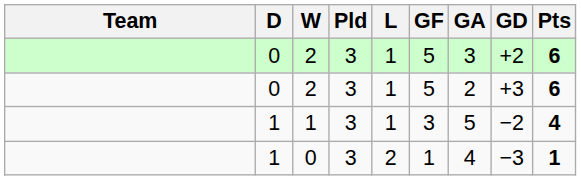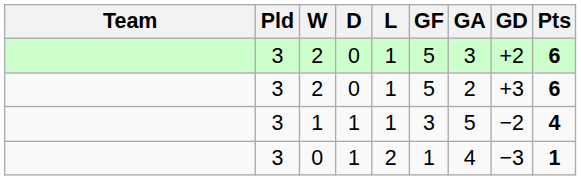columns swapped: (351, 21) <-> (274, 21)
